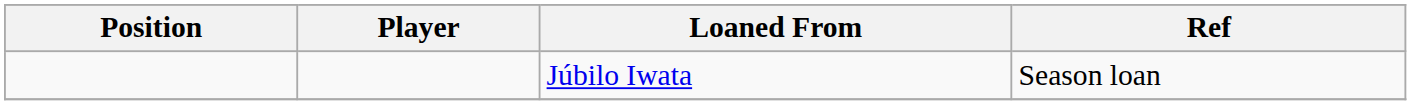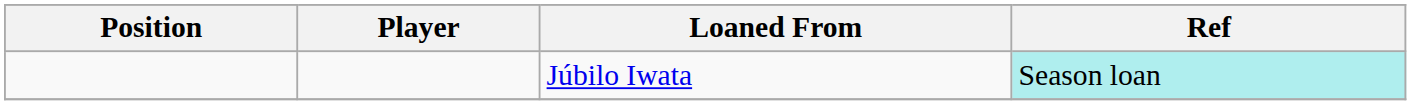(1090, 74) no background -> (1090, 74) paleturquoise background
